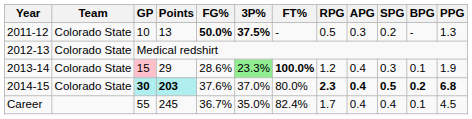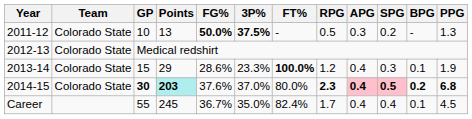(143, 68) pink background -> (143, 68) no background
(254, 68) lightgreen background -> (254, 68) no background
(143, 86) paleturquoise background -> (143, 86) no background
(358, 86) no background -> (358, 86) pink background
(388, 86) no background -> (388, 86) pink background
